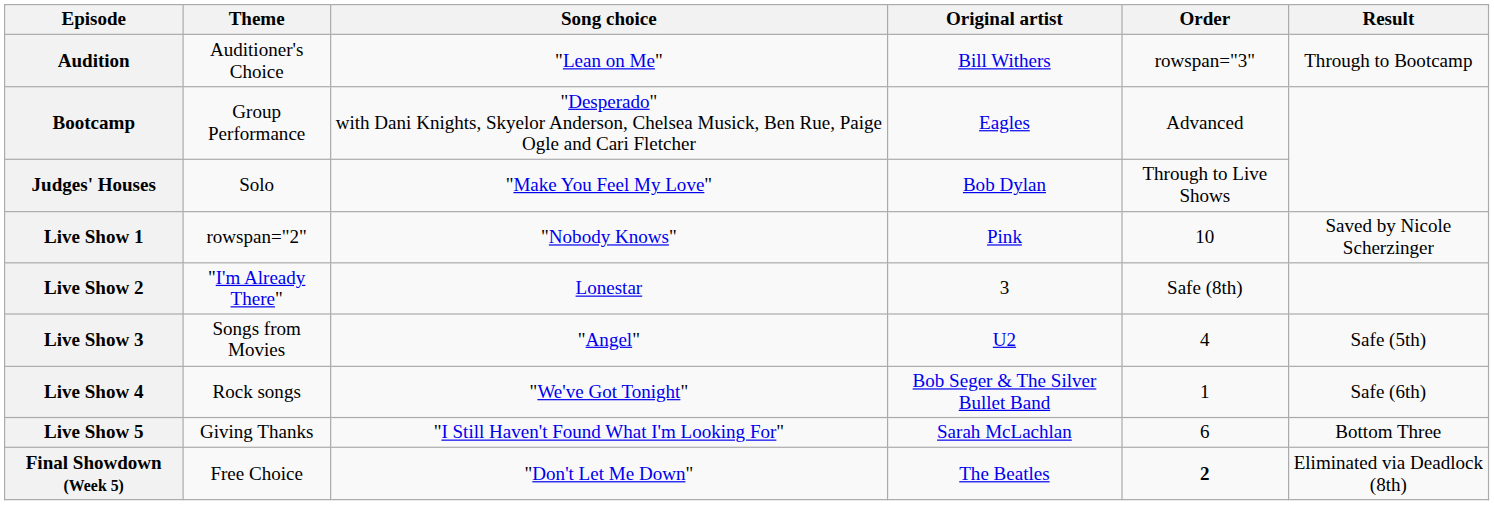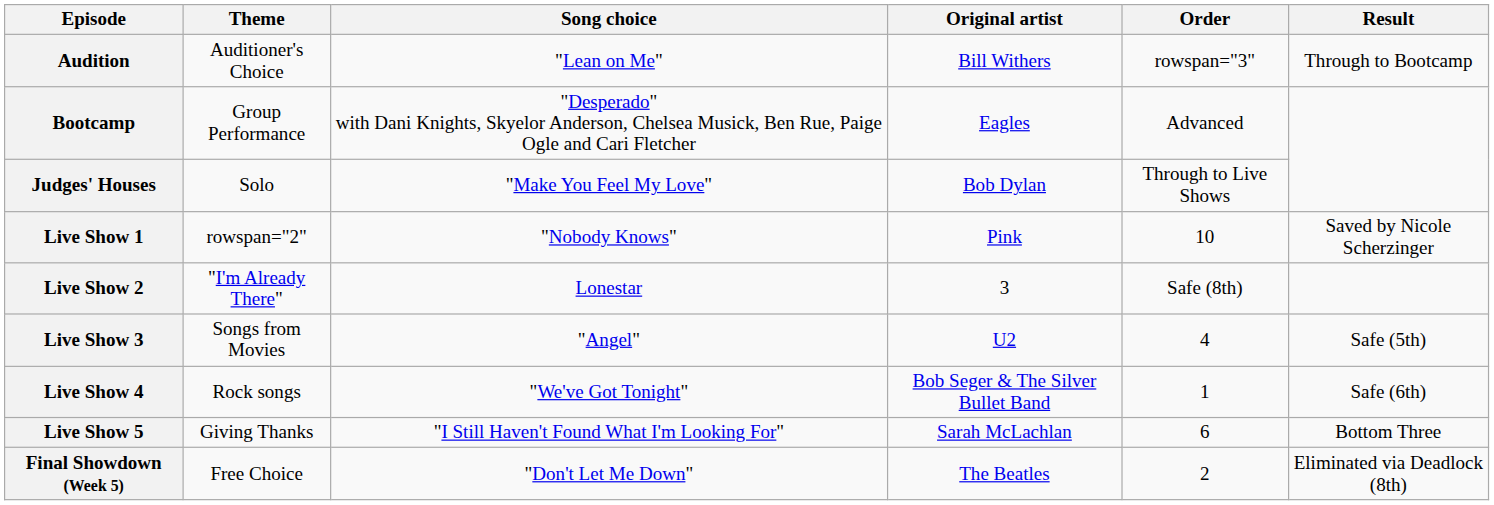(1205, 473) bold -> (1205, 473) normal
